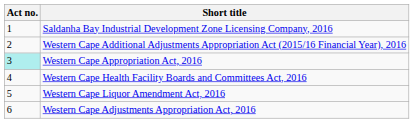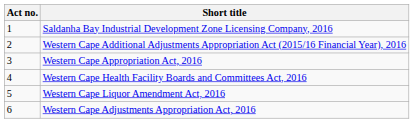(9, 61) paleturquoise background -> (9, 61) no background
